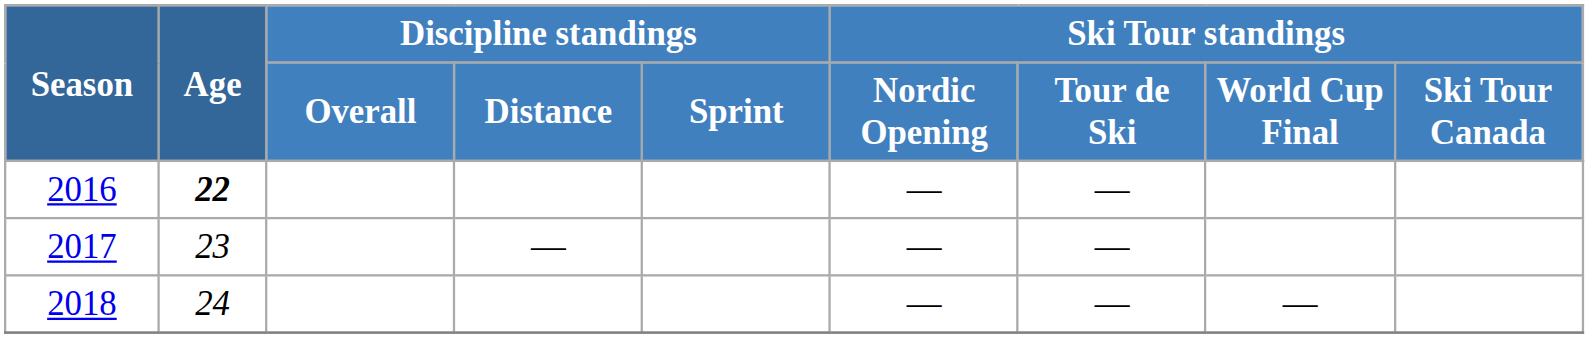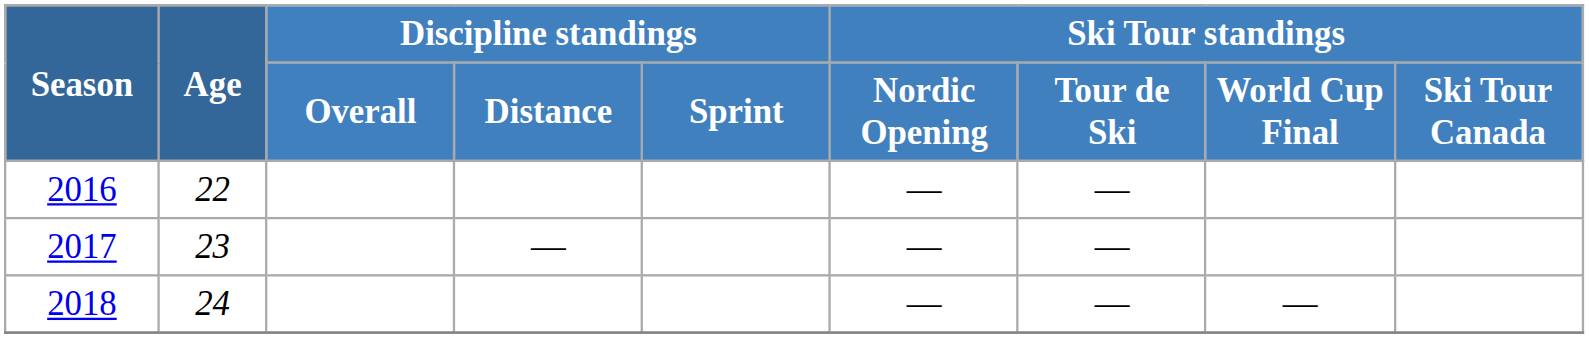(213, 189) bold -> (213, 189) normal
